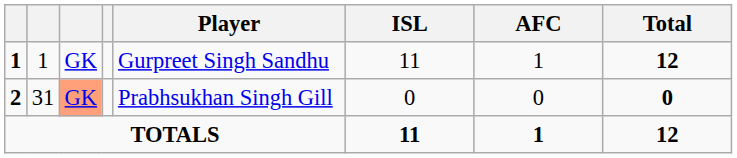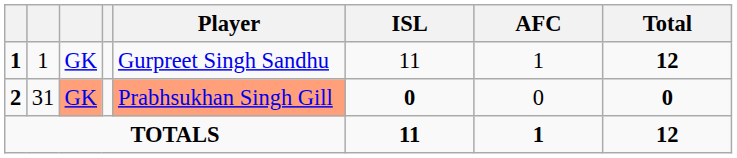(225, 97) no background -> (225, 97) lightsalmon background
(410, 97) normal -> (410, 97) bold
